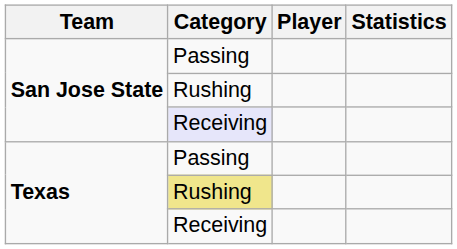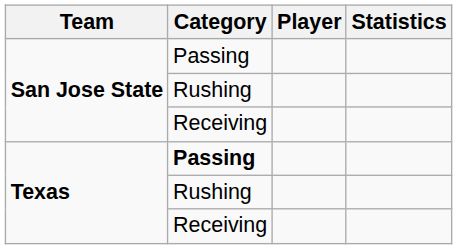(220, 123) lavender background -> (220, 123) no background
(211, 157) normal -> (214, 157) bold
(212, 191) khaki background -> (212, 191) no background
